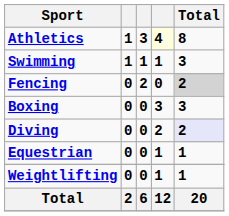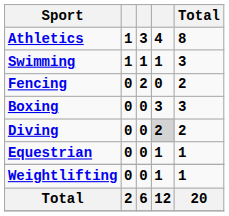(159, 39) lightyellow background -> (159, 39) no background
(182, 85) lightgrey background -> (182, 85) no background
(159, 130) no background -> (159, 130) lightgrey background
(182, 130) lavender background -> (182, 130) no background
